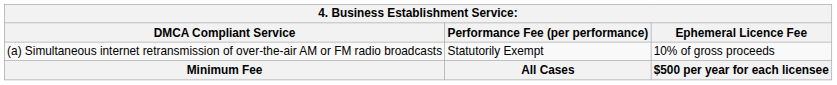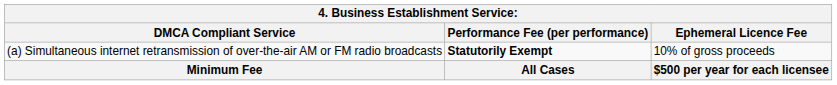(496, 51) normal -> (500, 51) bold
